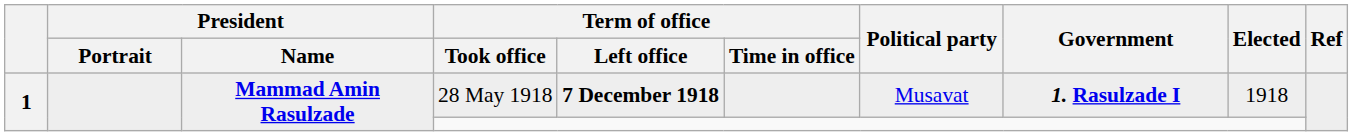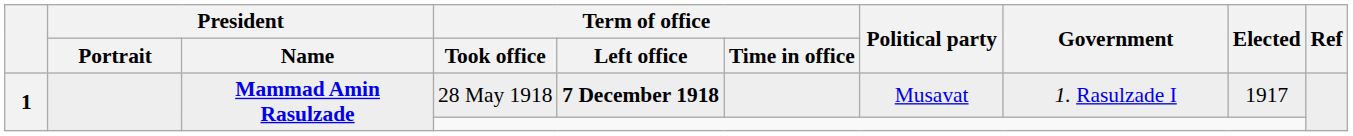(1116, 95) bold -> (1116, 95) normal
(1267, 95) 1918 -> (1267, 95) 1917
